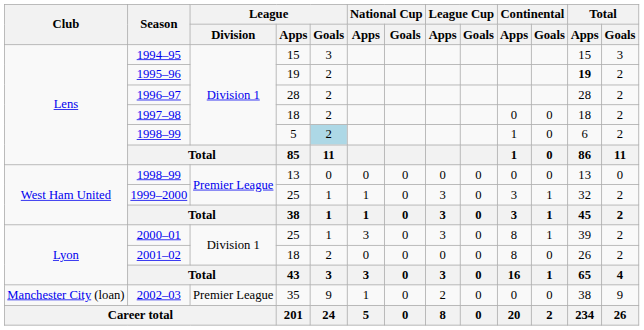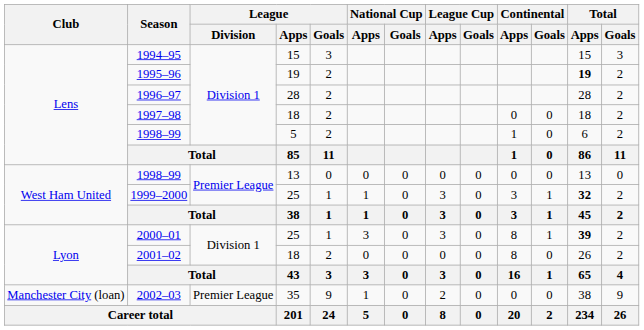(329, 134) lightblue background -> (329, 134) no background
(585, 194) normal -> (585, 194) bold
(585, 235) normal -> (585, 235) bold
